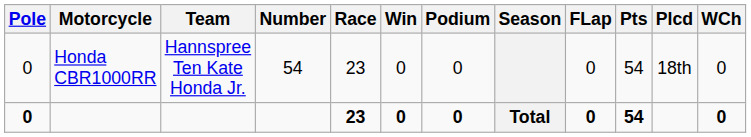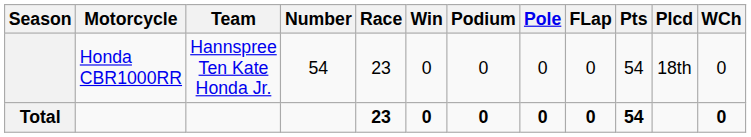columns swapped: (530, 18) <-> (27, 18)
